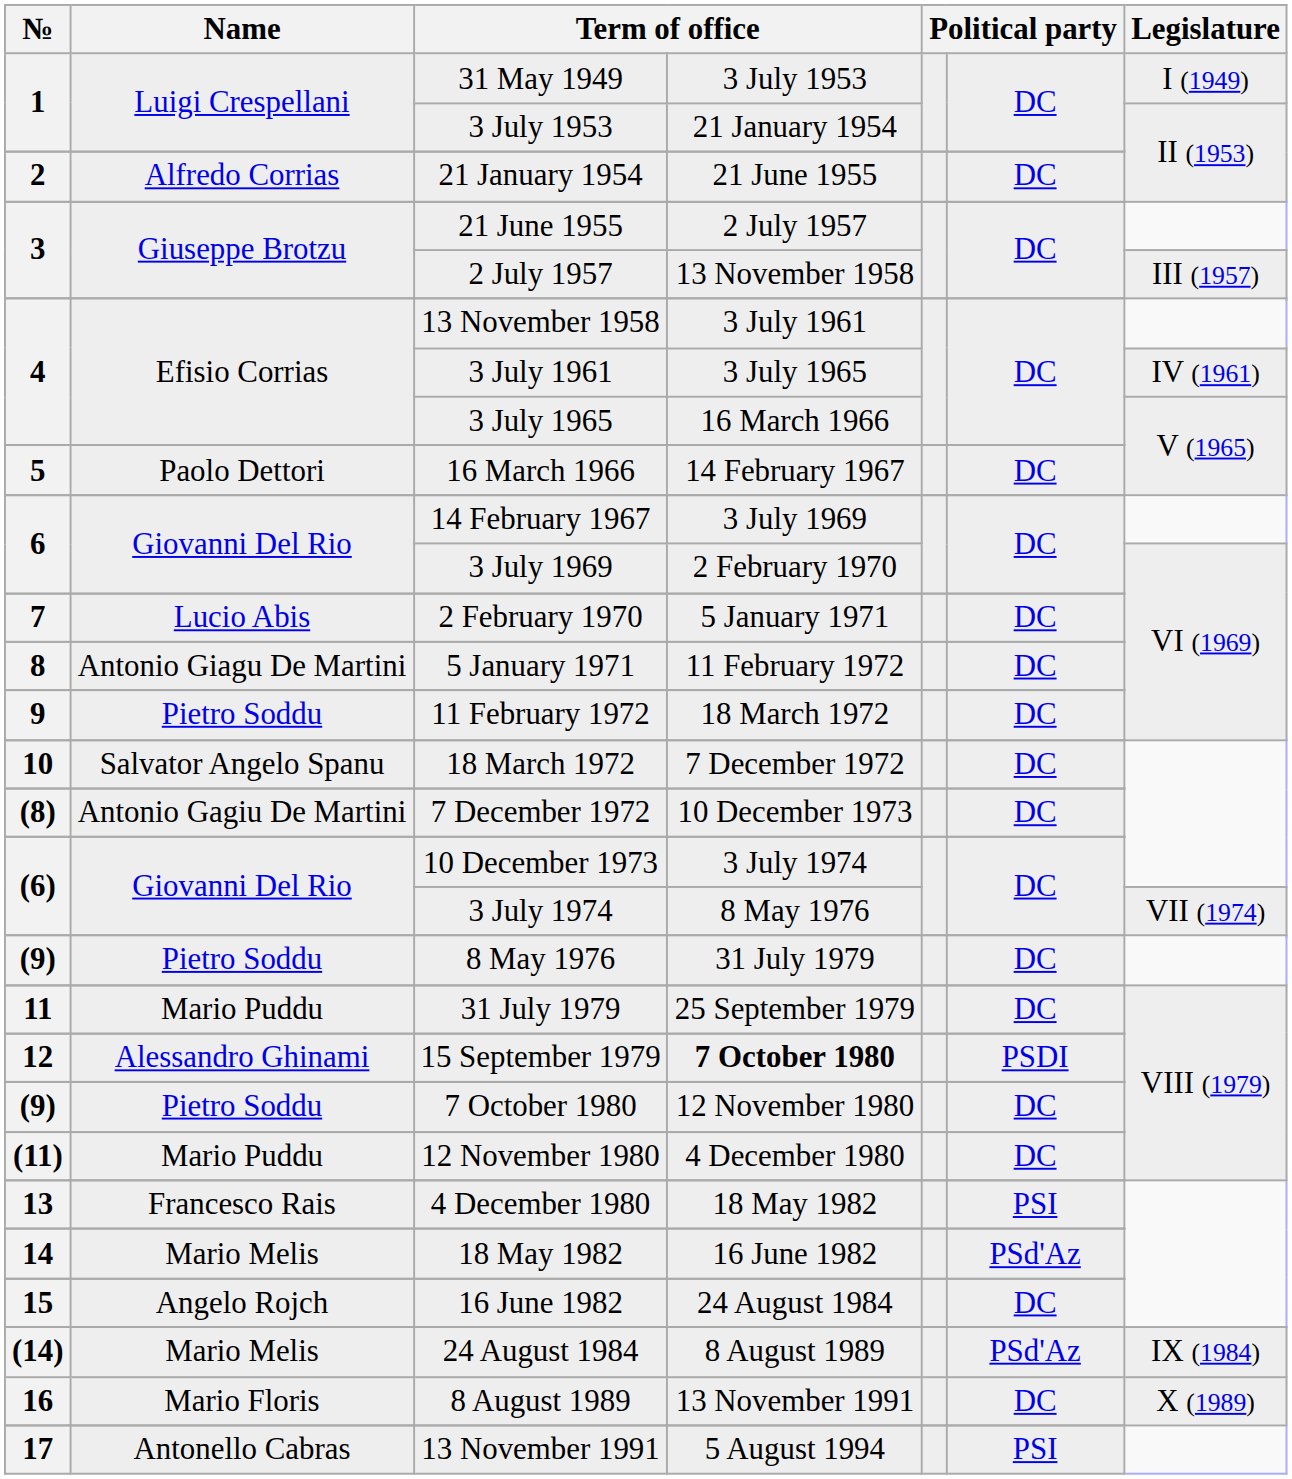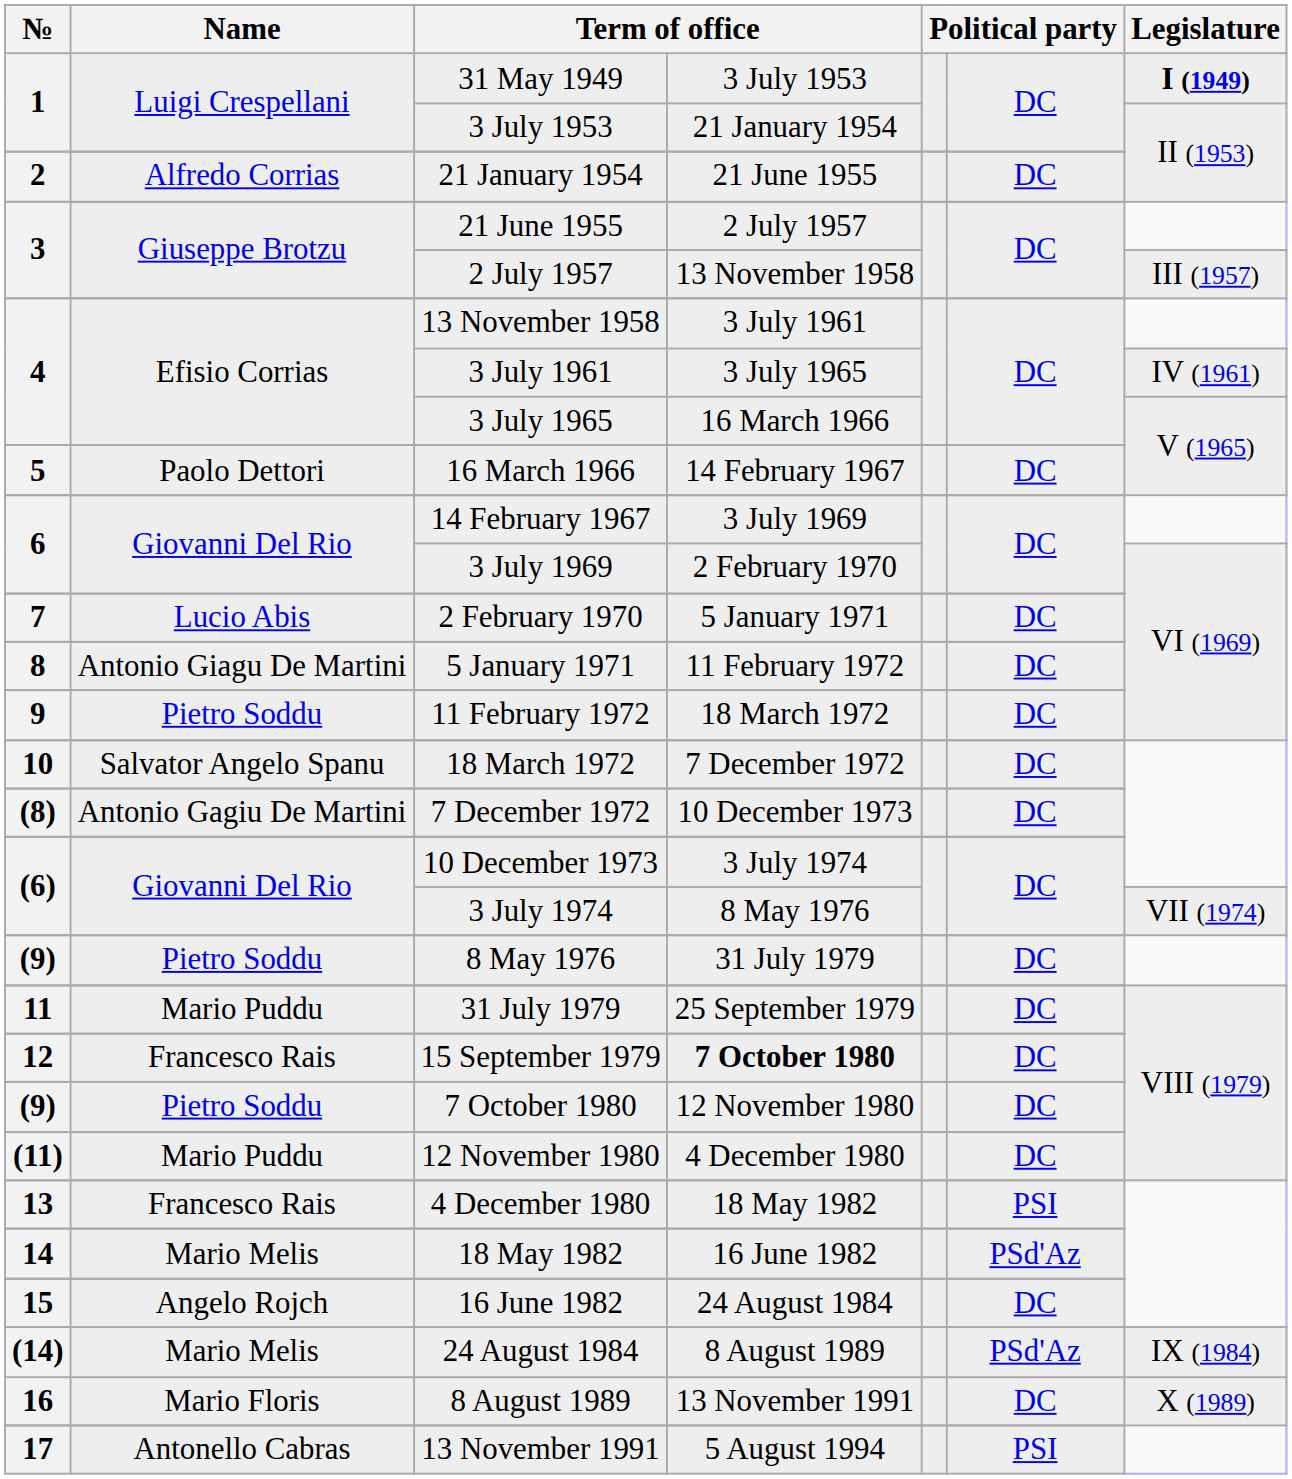(1206, 77) normal -> (1206, 77) bold
(242, 1057) Alessandro Ghinami -> (242, 1057) Francesco Rais
(1035, 1057) PSDI -> (1035, 1057) DC
